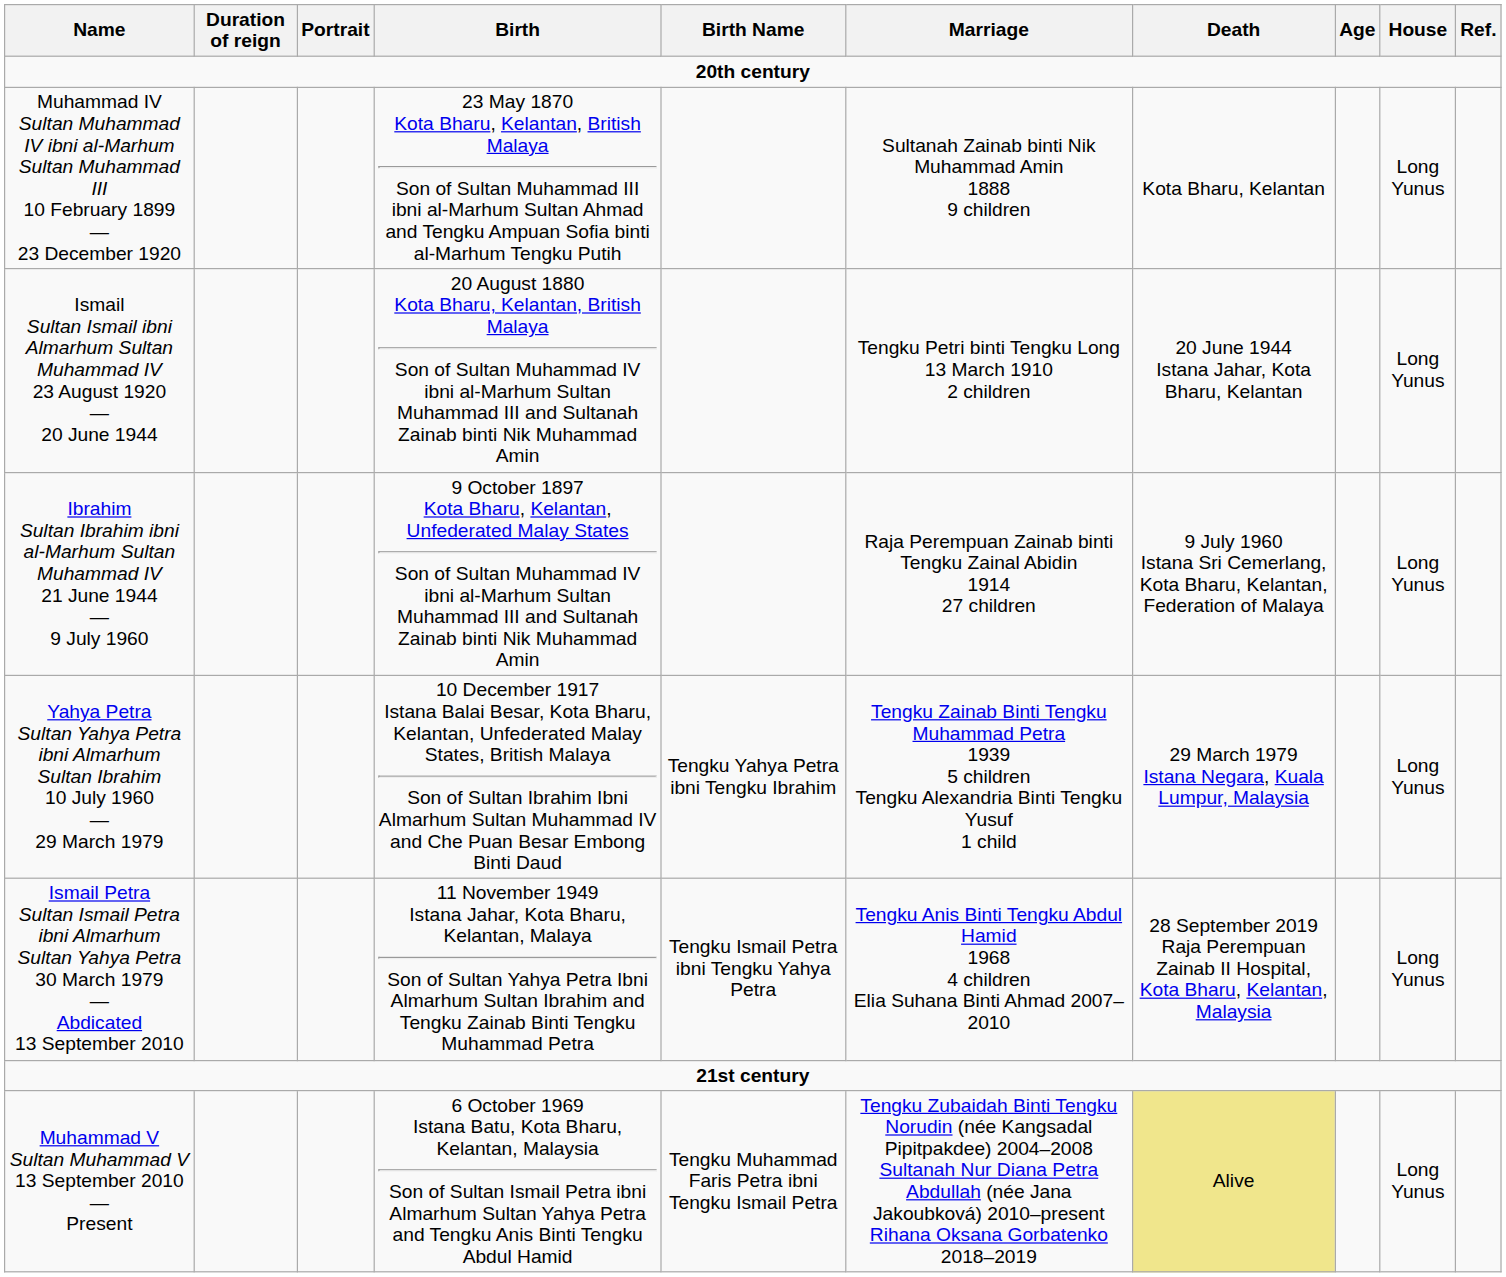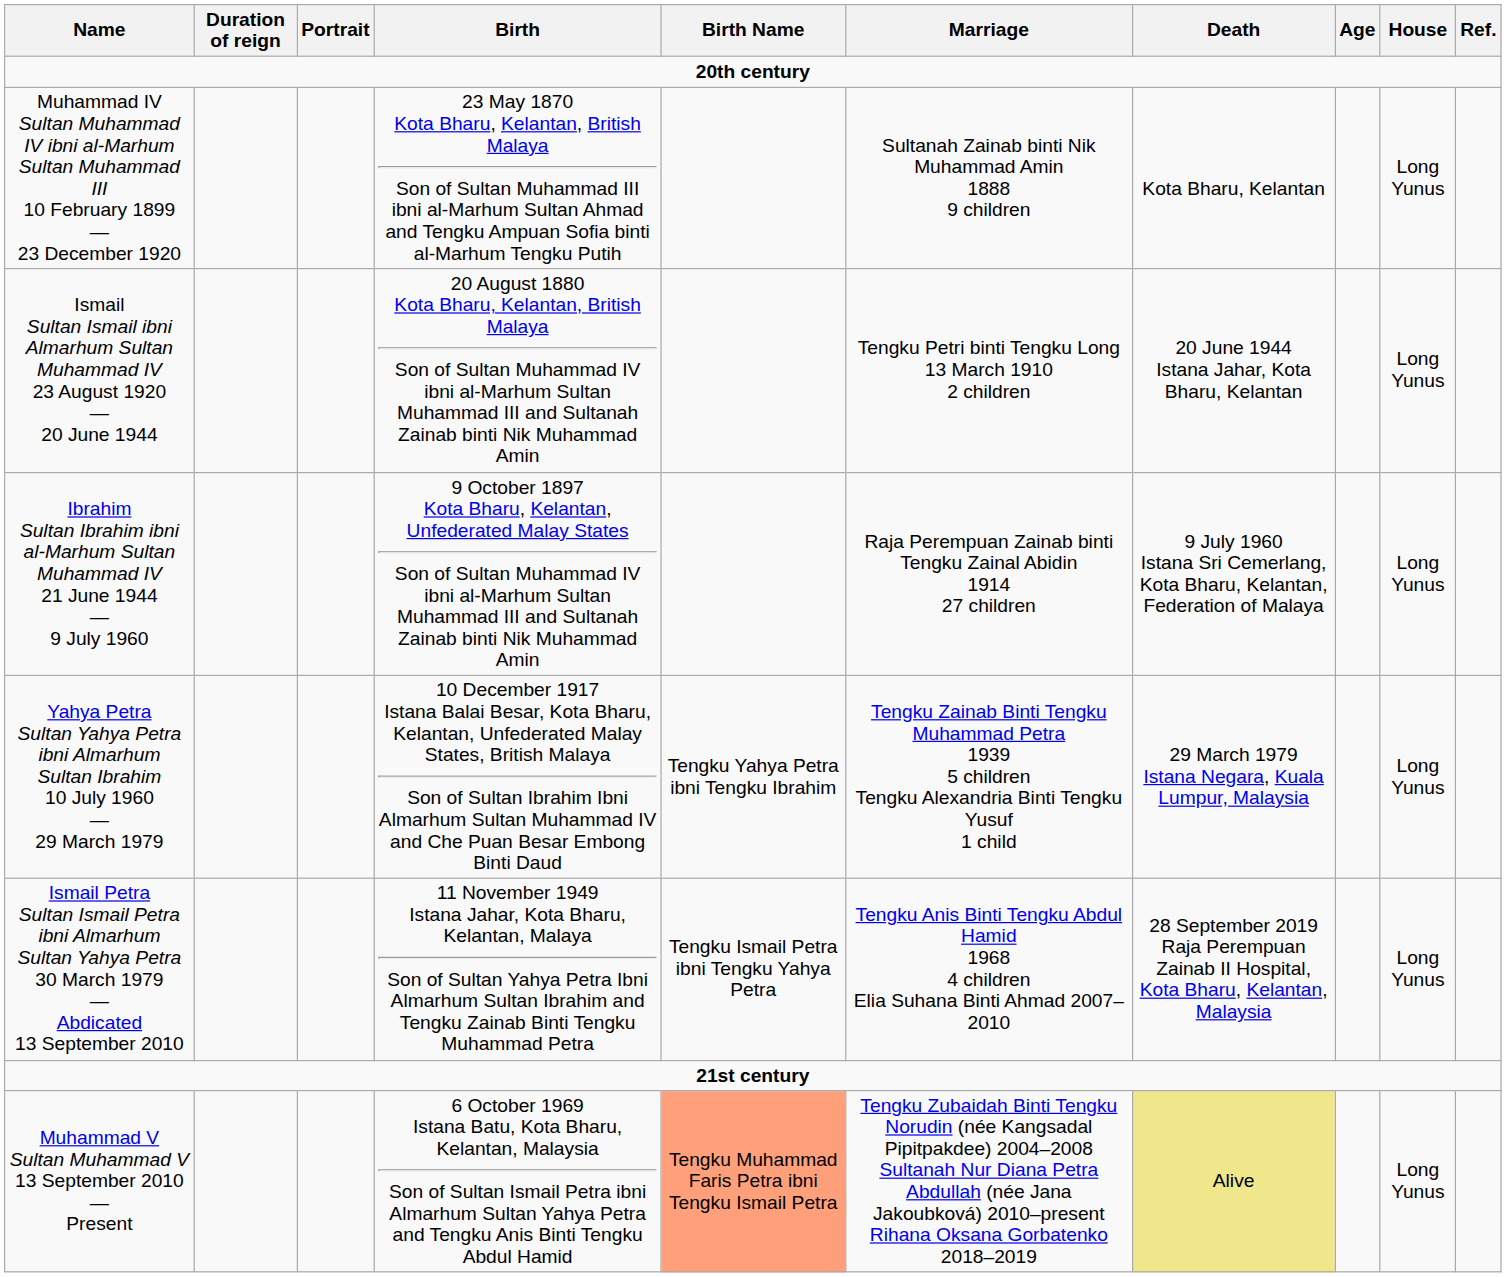(753, 1181) no background -> (753, 1181) lightsalmon background
